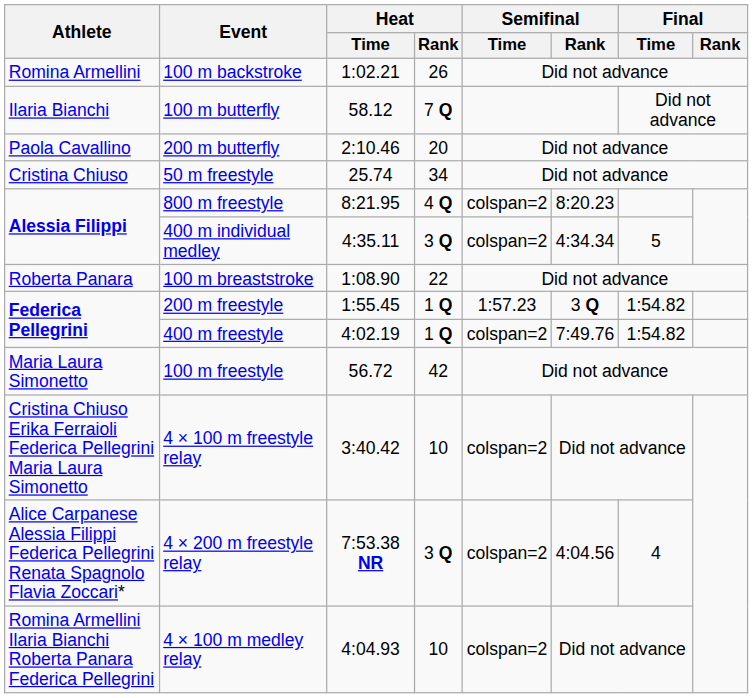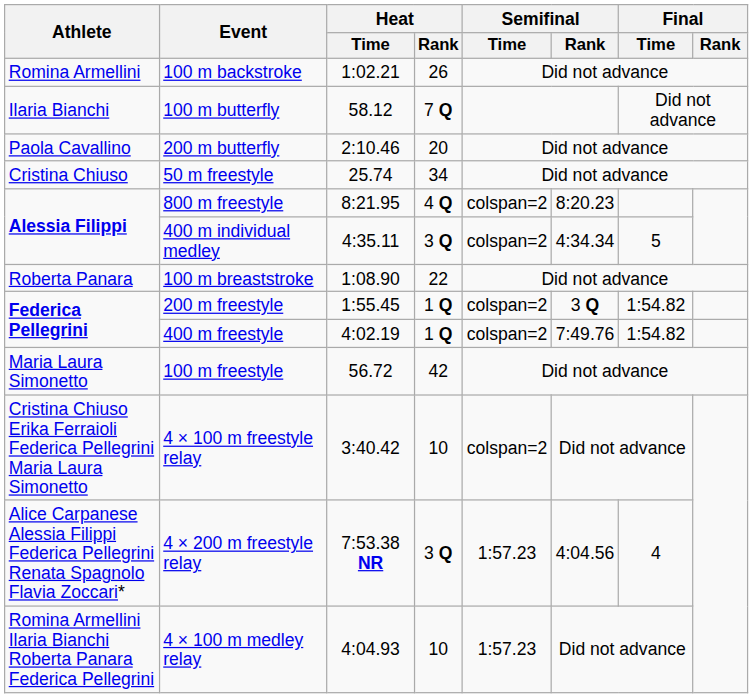(507, 306) 1:57.23 -> (507, 306) colspan=2
(507, 554) colspan=2 -> (507, 554) 1:57.23
(507, 650) colspan=2 -> (507, 650) 1:57.23
